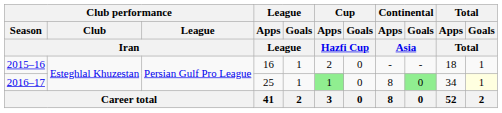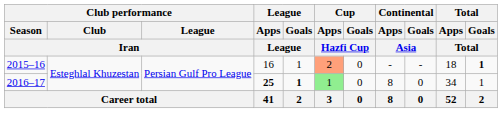(329, 64) no background -> (329, 64) lightsalmon background
(481, 64) normal -> (481, 64) bold
(268, 82) normal -> (268, 82) bold
(299, 82) normal -> (299, 82) bold
(421, 82) lightgreen background -> (421, 82) no background
(481, 82) lightyellow background -> (481, 82) no background
